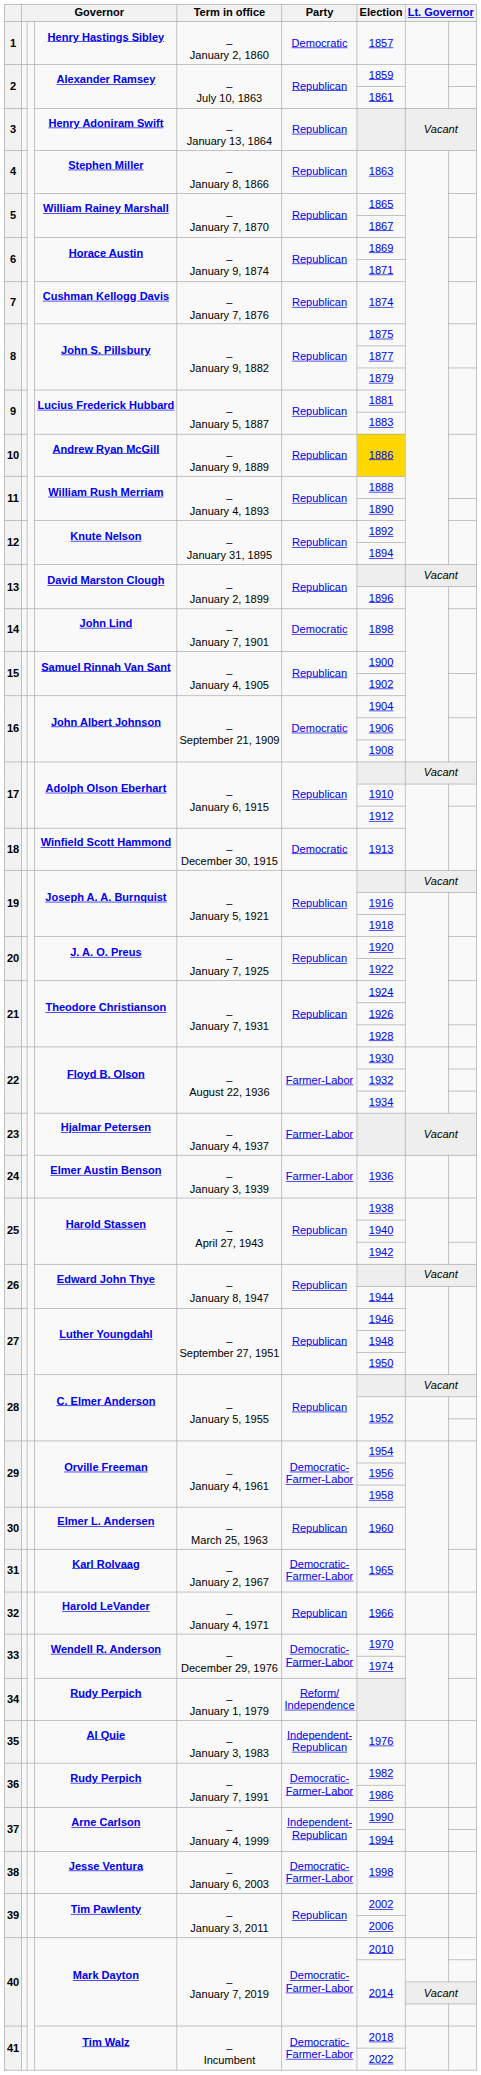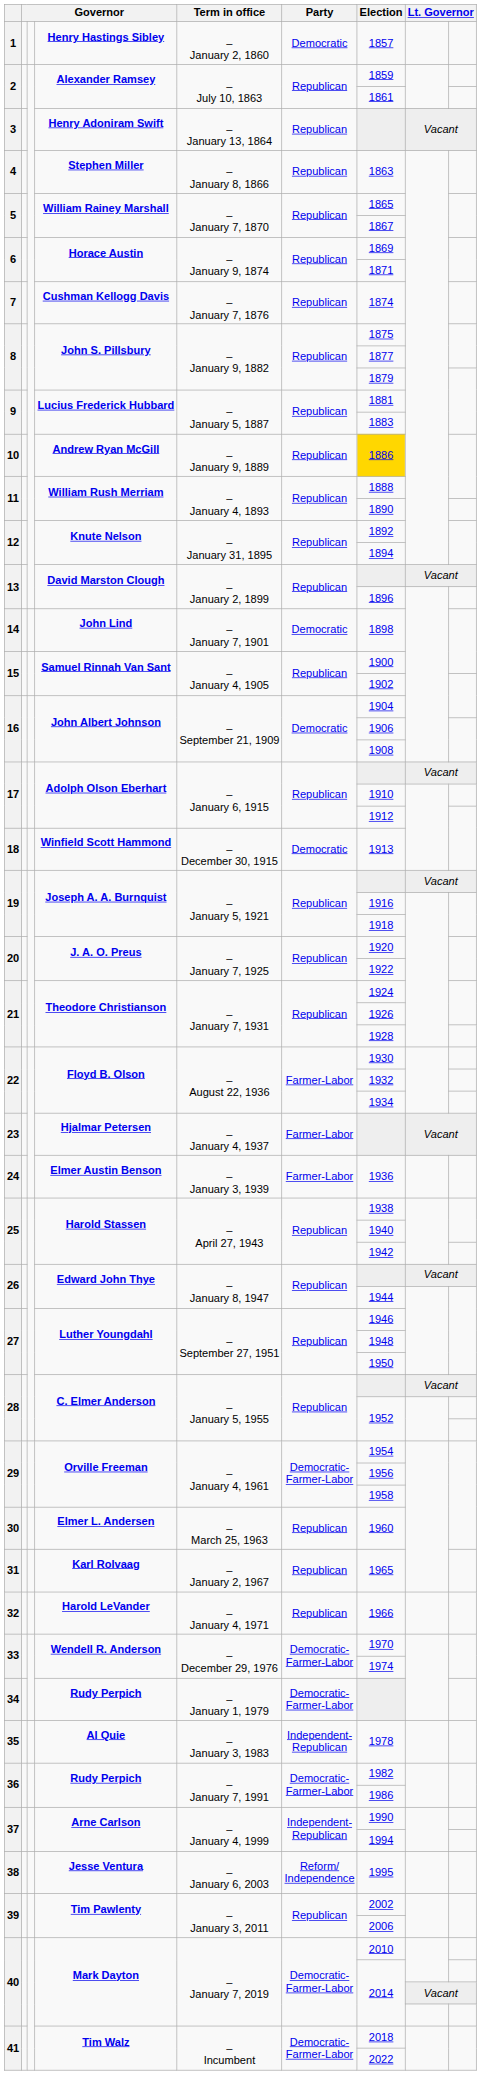(320, 1570) Democratic- Farmer-Labor -> (320, 1570) Republican
(320, 1699) Reform/ Independence -> (320, 1699) Democratic- Farmer-Labor
(381, 1741) 1976 -> (381, 1741) 1978
(320, 1872) Democratic- Farmer-Labor -> (320, 1872) Reform/ Independence
(381, 1872) 1998 -> (381, 1872) 1995
